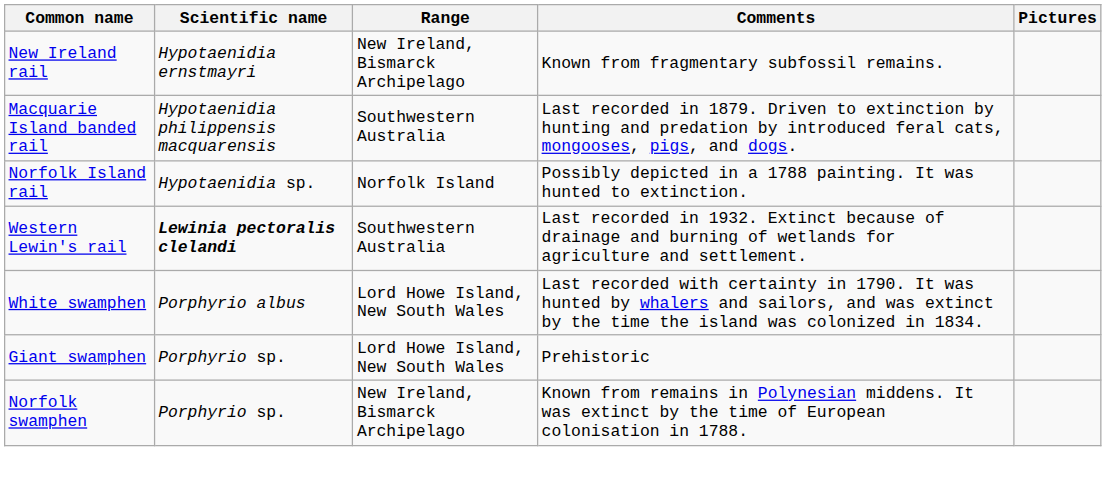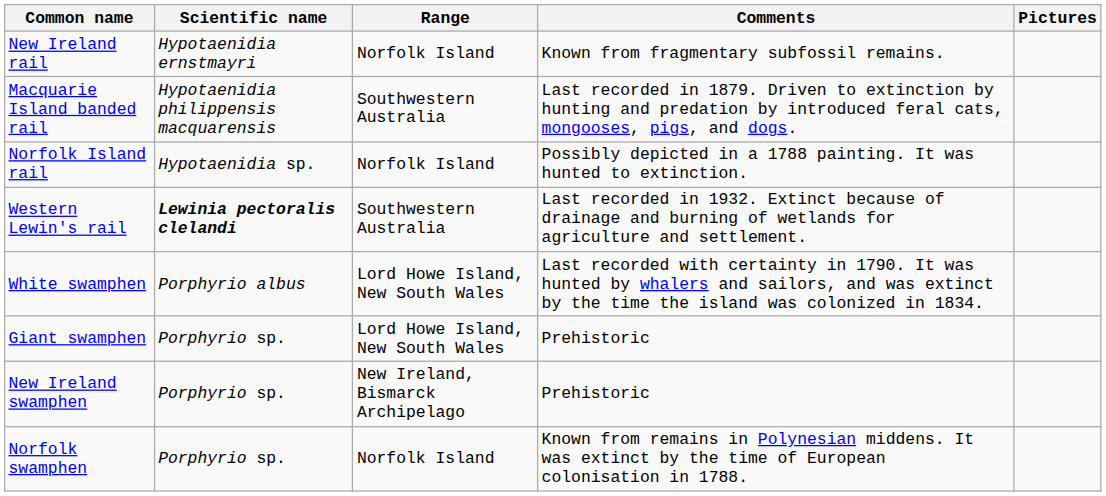(416, 64) New Ireland, Bismarck Archipelago -> (426, 54) Norfolk Island
+ row: (63, 394)
(416, 413) New Ireland, Bismarck Archipelago -> (426, 458) Norfolk Island
